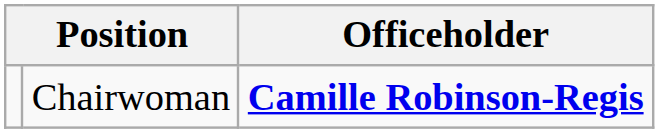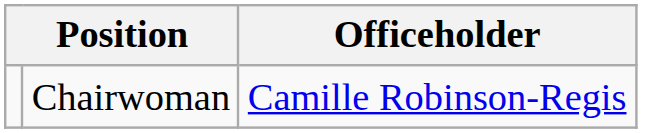(446, 95) bold -> (437, 95) normal
